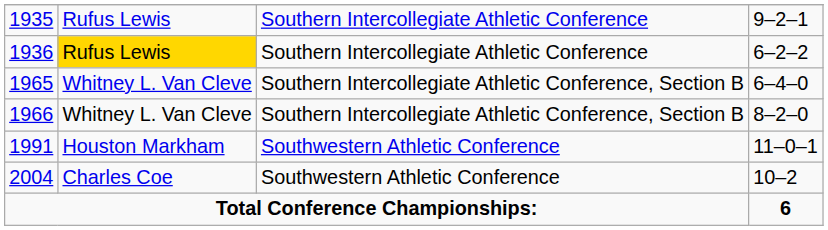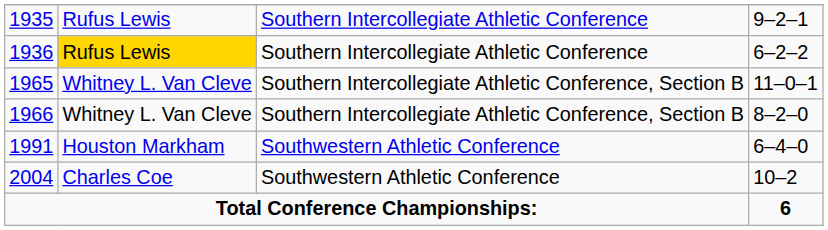(781, 83) 6–4–0 -> (786, 83) 11–0–1
(786, 146) 11–0–1 -> (781, 146) 6–4–0
